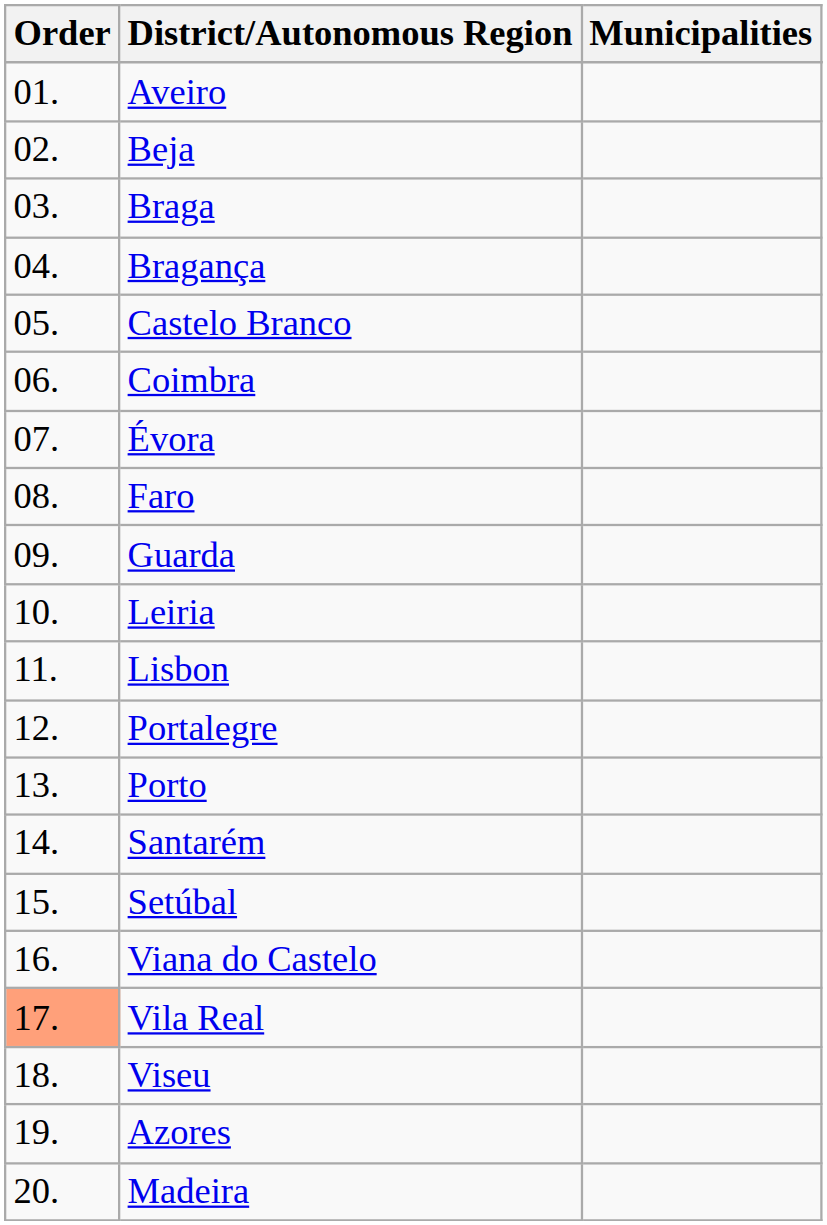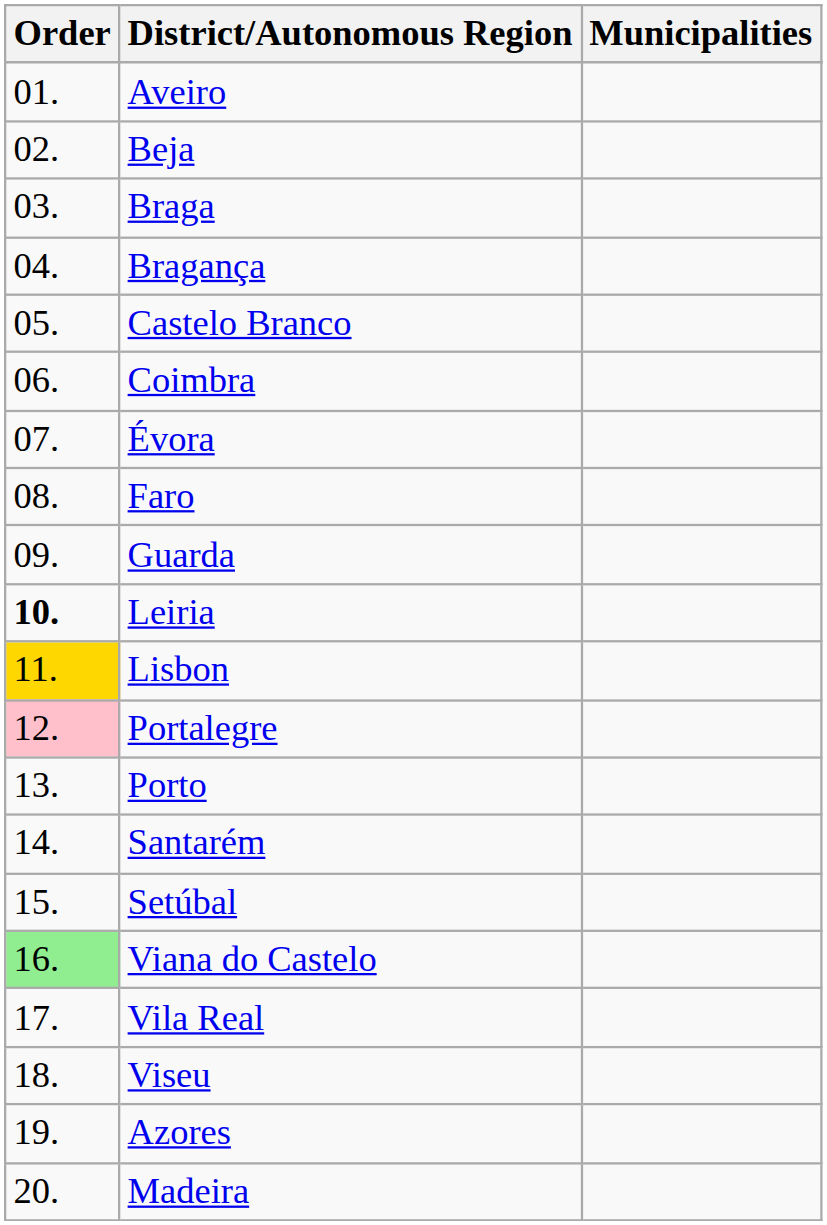(36, 611) normal -> (36, 611) bold
(36, 669) no background -> (36, 669) gold background
(36, 727) no background -> (36, 727) pink background
(36, 959) no background -> (36, 959) lightgreen background
(36, 1016) lightsalmon background -> (36, 1016) no background
